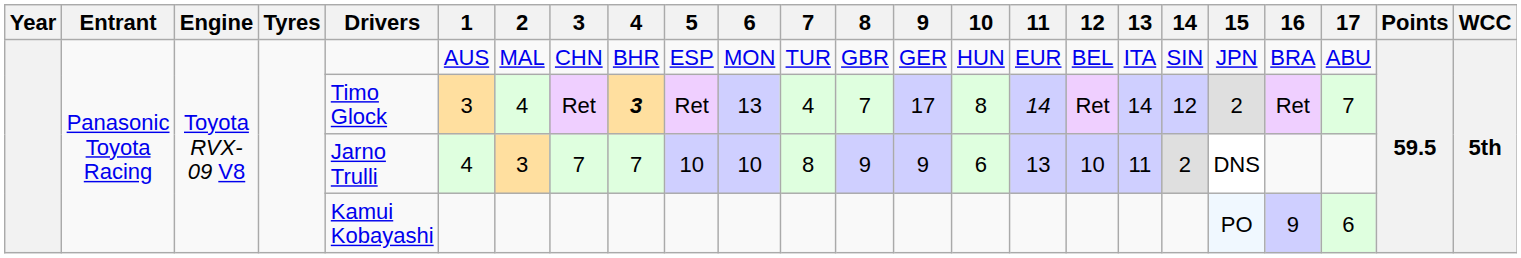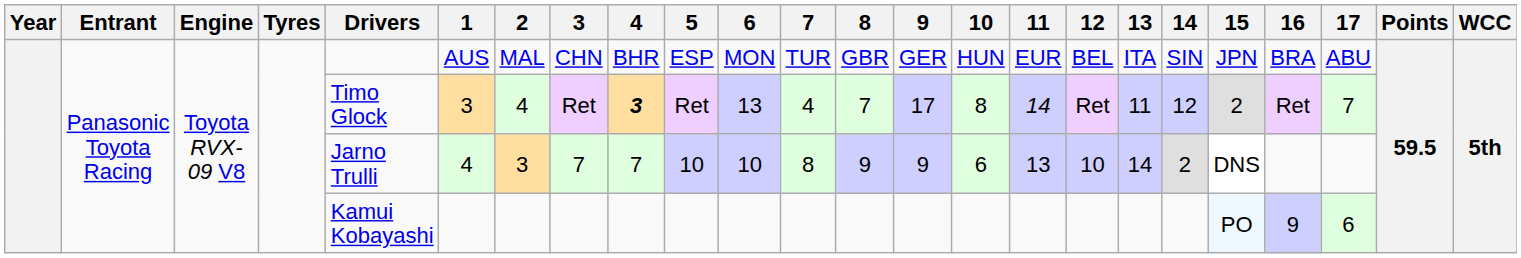(1140, 104) 14 -> (1140, 104) 11
(1140, 164) 11 -> (1140, 164) 14
